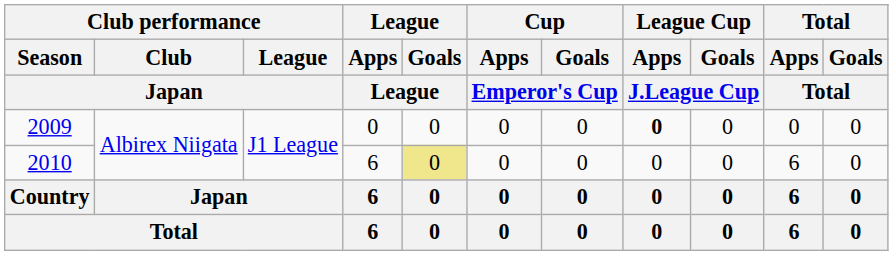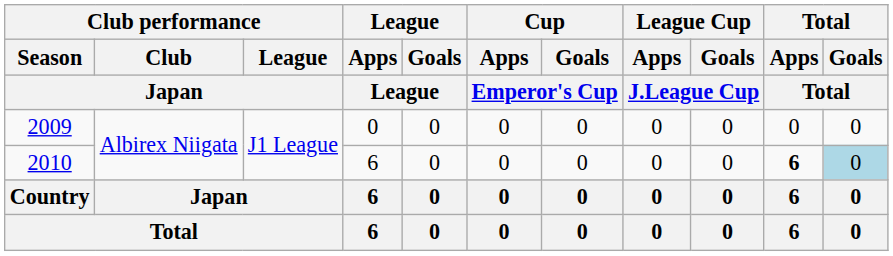(657, 127) bold -> (657, 127) normal
(434, 162) khaki background -> (434, 162) no background
(794, 162) normal -> (794, 162) bold
(856, 162) no background -> (856, 162) lightblue background
